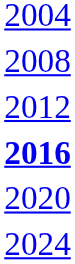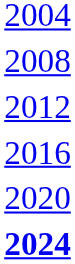(38, 152) bold -> (38, 152) normal
(38, 244) normal -> (38, 244) bold
